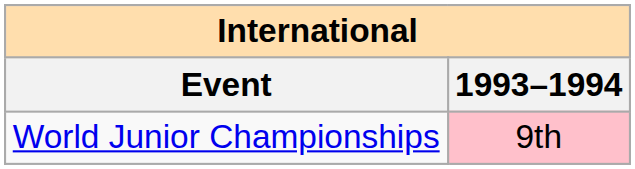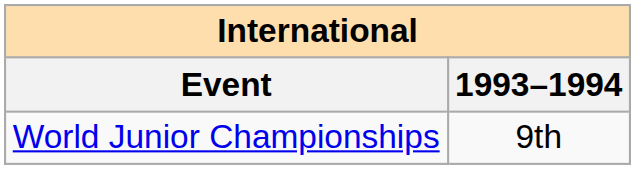(539, 137) pink background -> (539, 137) no background
